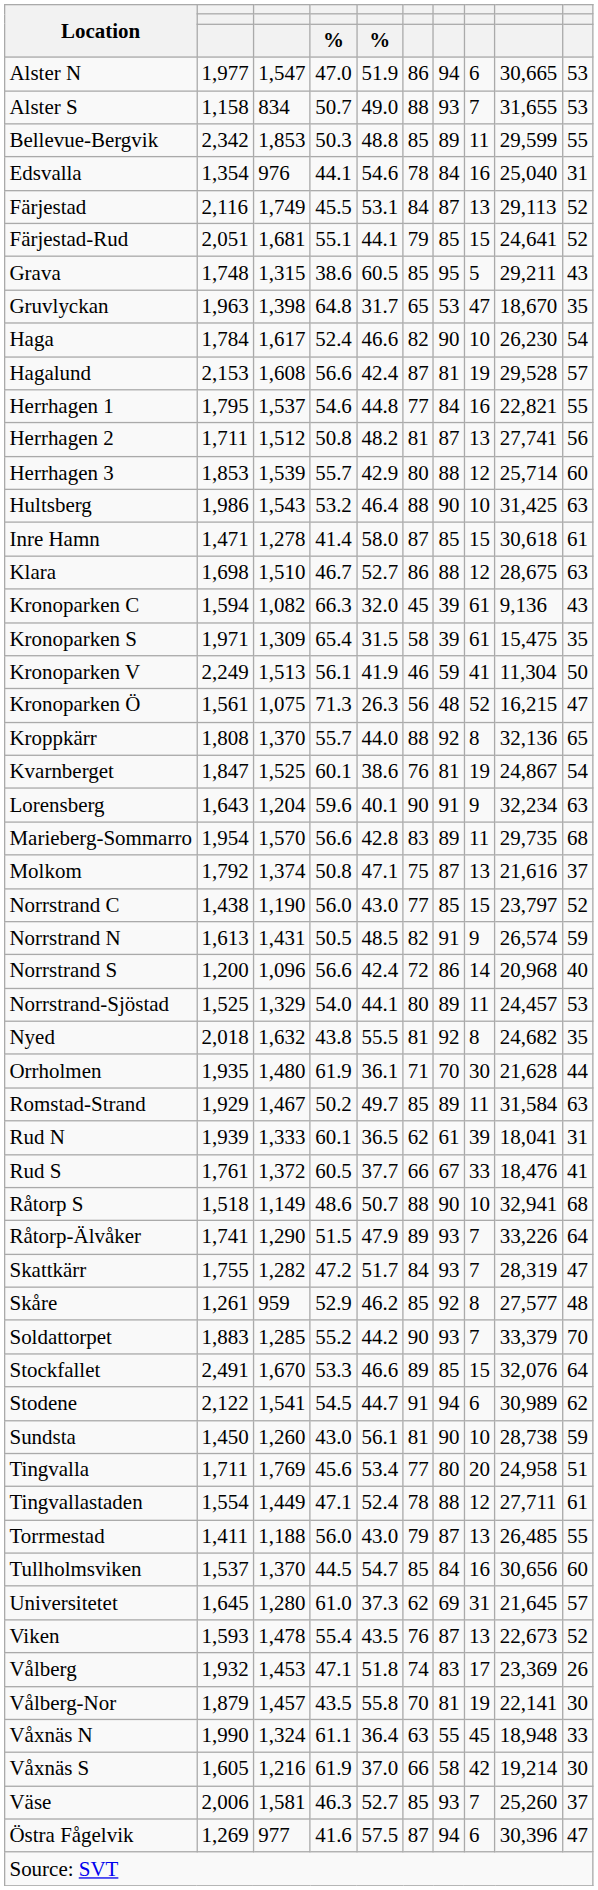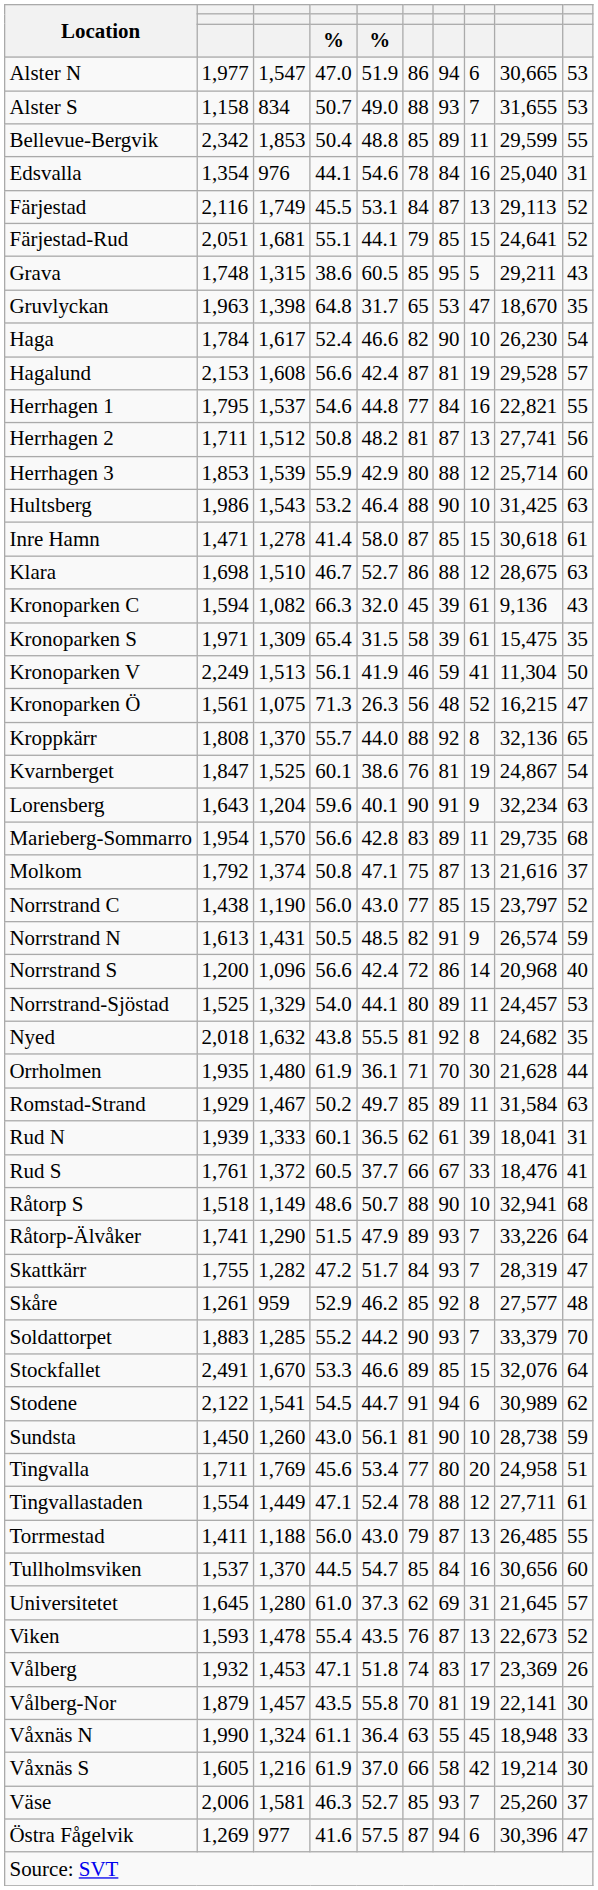(334, 140) 50.3 -> (334, 140) 50.4
(334, 472) 55.7 -> (334, 472) 55.9
